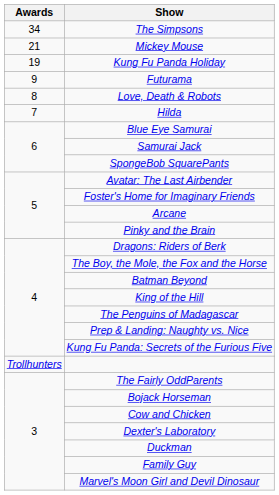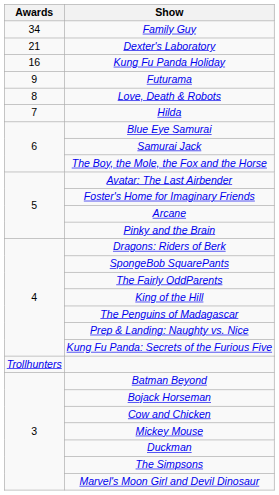(169, 29) The Simpsons -> (169, 29) Family Guy
(169, 46) Mickey Mouse -> (169, 46) Dexter's Laboratory
(34, 63) 19 -> (34, 63) 16
(169, 163) SpongeBob SquarePants -> (169, 163) The Boy, the Mole, the Fox and the Horse
(169, 264) The Boy, the Mole, the Fox and the Horse -> (169, 264) SpongeBob SquarePants
(169, 280) Batman Beyond -> (169, 280) The Fairly OddParents
(169, 381) The Fairly OddParents -> (169, 381) Batman Beyond
(169, 431) Dexter's Laboratory -> (169, 431) Mickey Mouse
(169, 465) Family Guy -> (169, 465) The Simpsons
